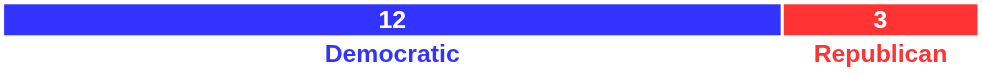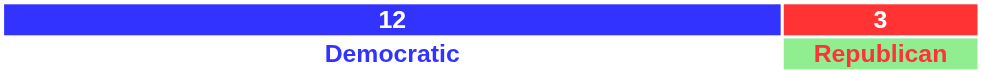(880, 53) no background -> (880, 53) lightgreen background
